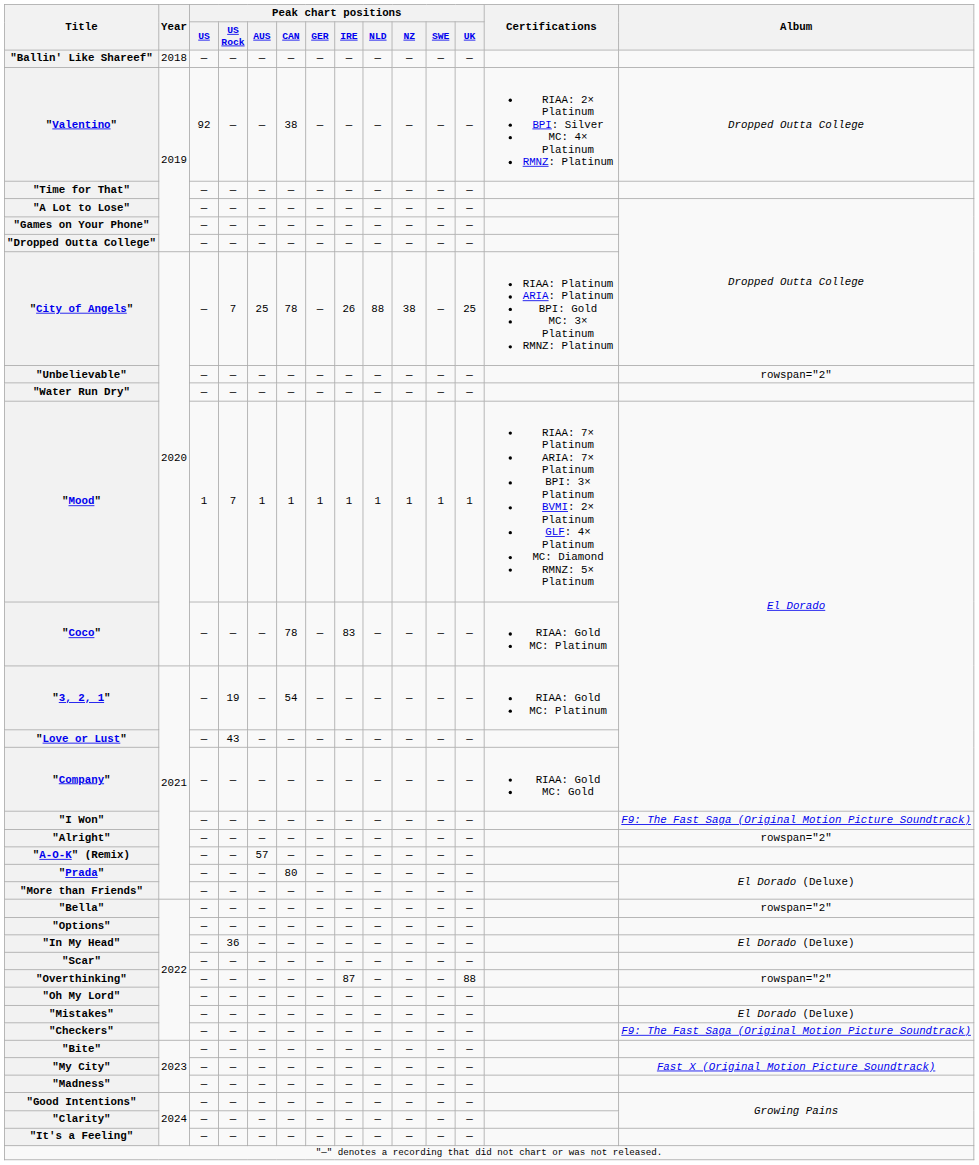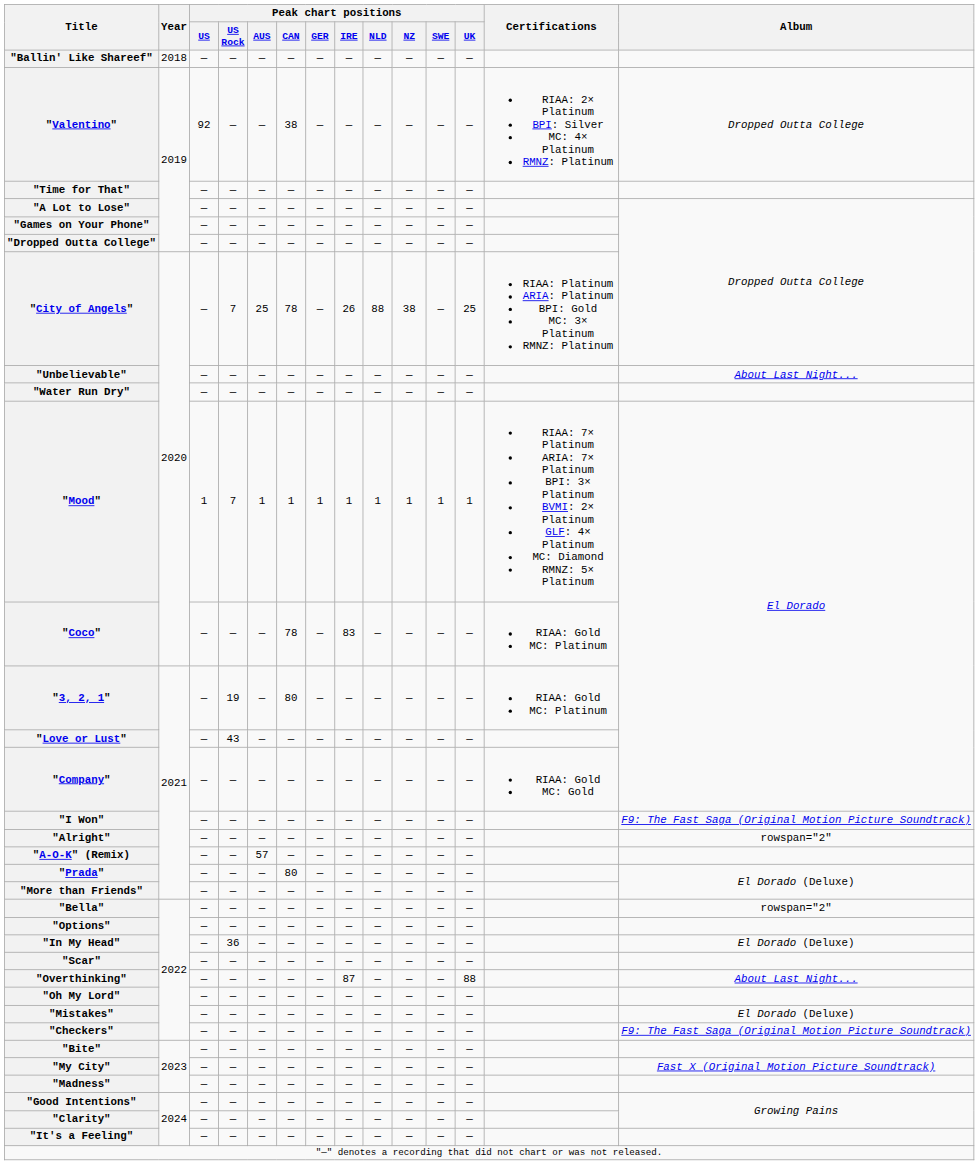(796, 374) rowspan="2" -> (796, 374) About Last Night...
(291, 698) 54 -> (291, 698) 80
(796, 979) rowspan="2" -> (796, 979) About Last Night...
